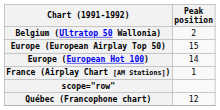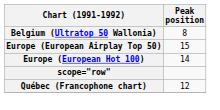(194, 33) 2 -> (185, 33) 8
- row: (88, 73)
